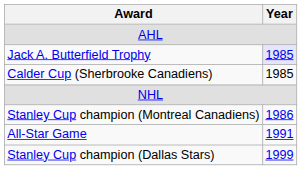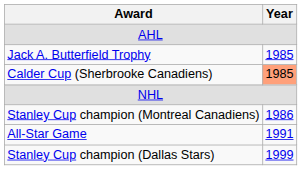(279, 54) lavender background -> (279, 54) no background
(279, 74) no background -> (279, 74) lightsalmon background
